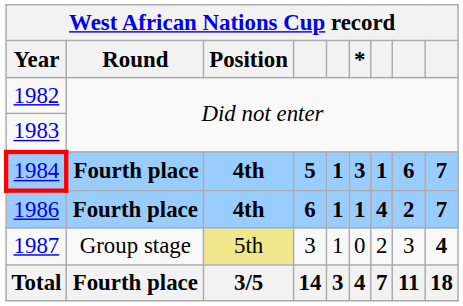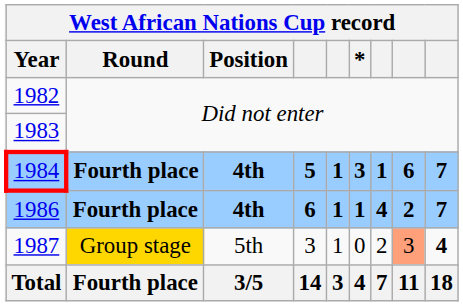(135, 246) no background -> (135, 246) gold background
(249, 246) khaki background -> (249, 246) no background
(409, 246) no background -> (409, 246) lightsalmon background
